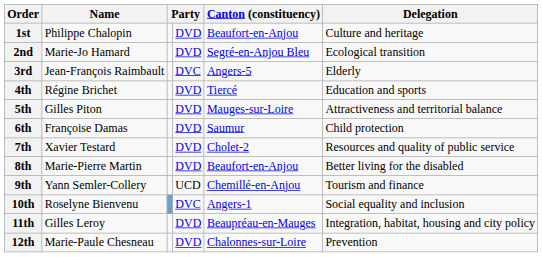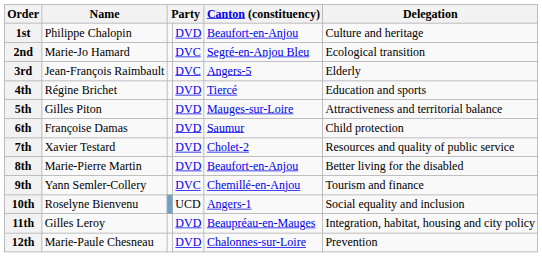(188, 52) DVD -> (188, 52) DVC
(188, 185) UCD -> (188, 185) DVC
(188, 204) DVC -> (188, 204) UCD
